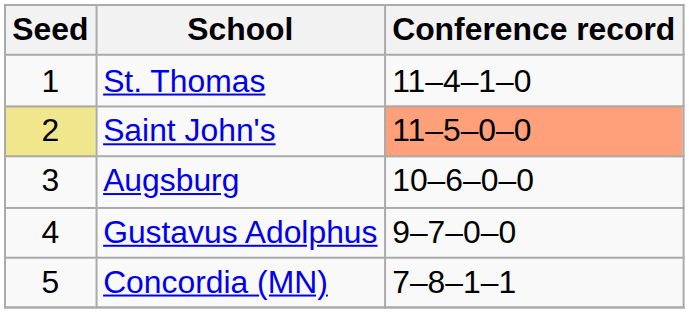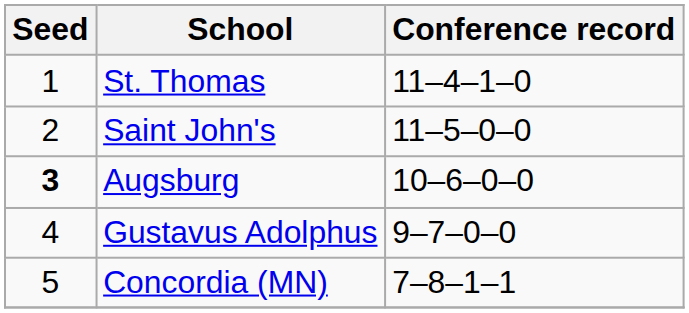(50, 130) khaki background -> (50, 130) no background
(462, 130) lightsalmon background -> (462, 130) no background
(50, 181) normal -> (50, 181) bold
